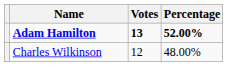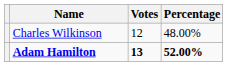rows swapped: (54, 33) <-> (57, 52)
